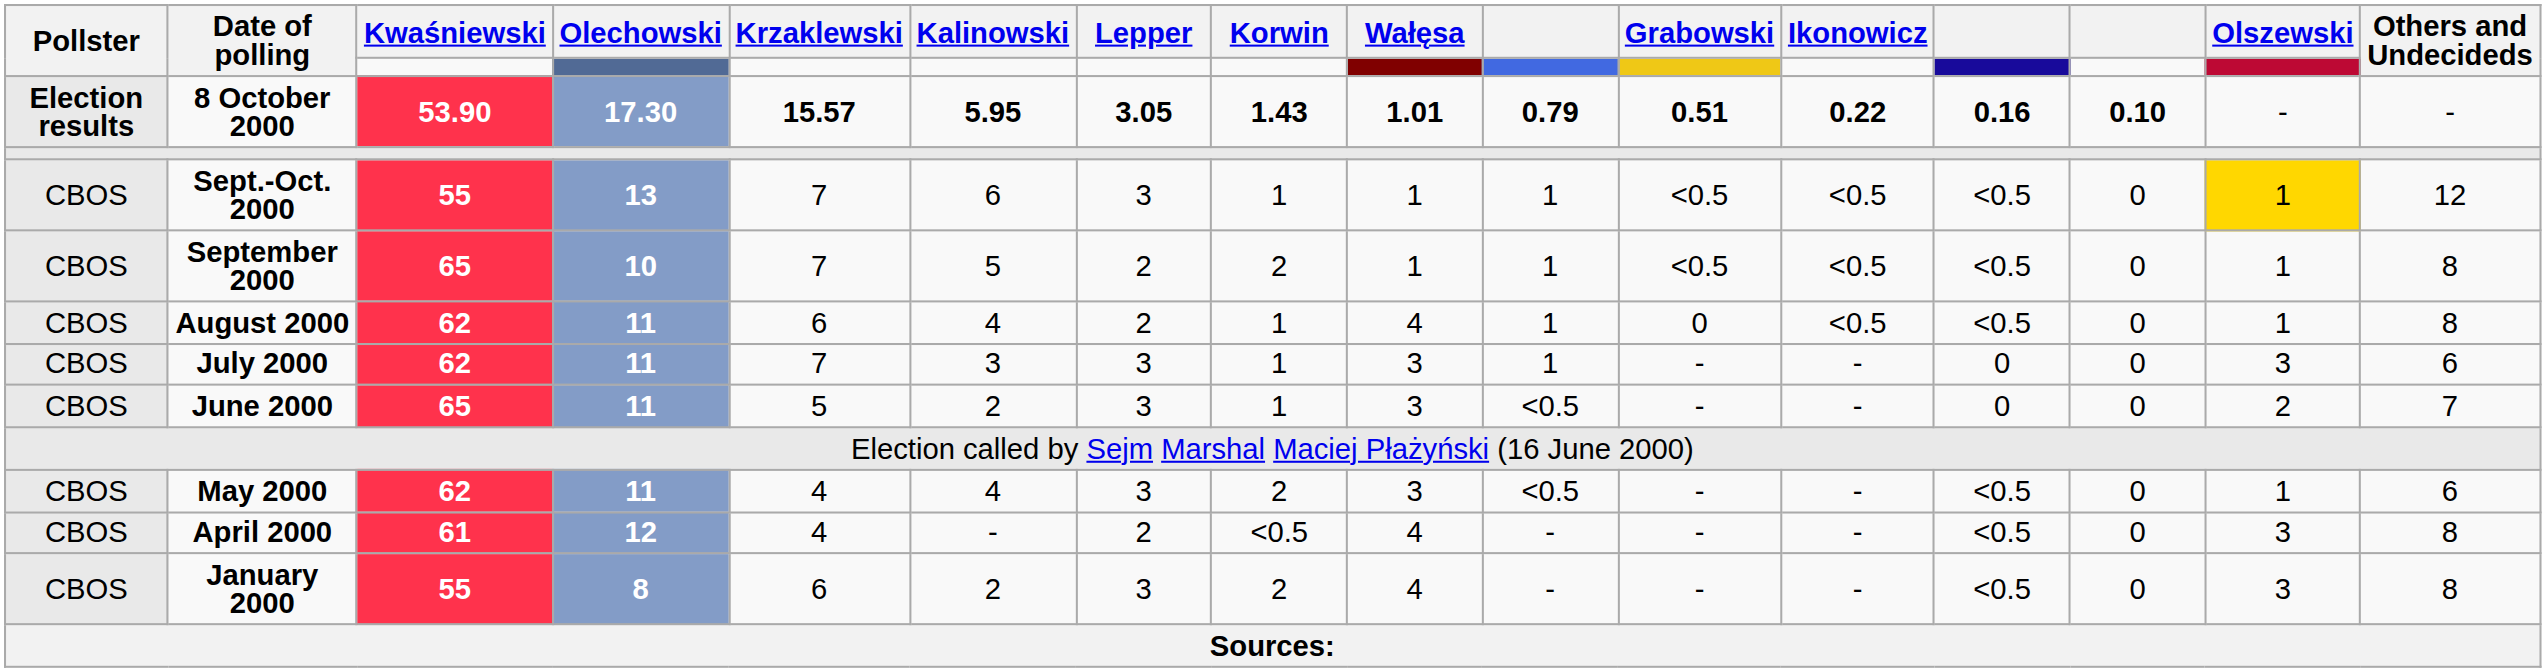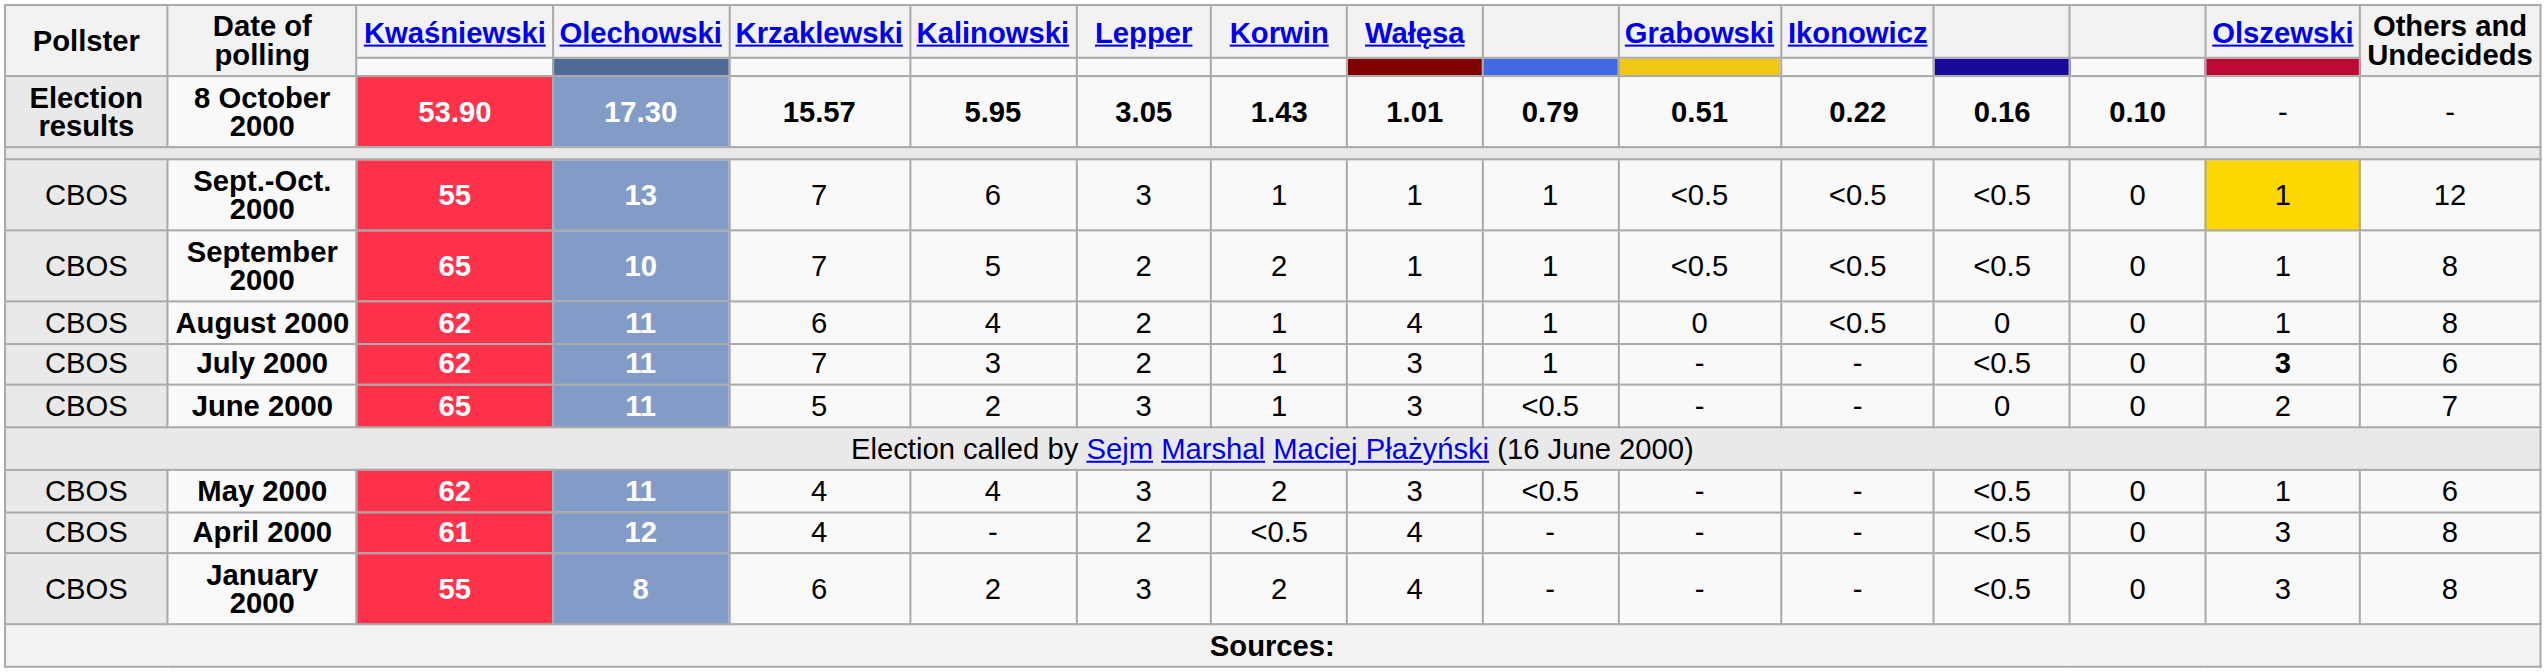(2002, 322) <0.5 -> (2002, 322) 0
(1144, 364) 3 -> (1144, 364) 2
(2002, 364) 0 -> (2002, 364) <0.5
(2283, 364) normal -> (2283, 364) bold
